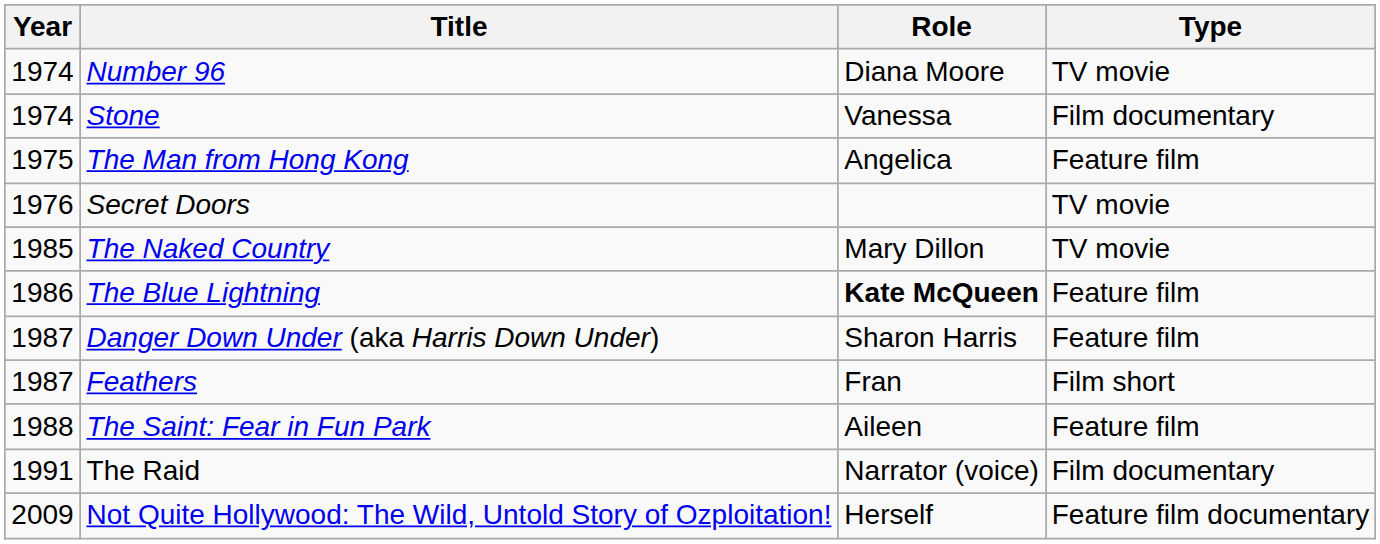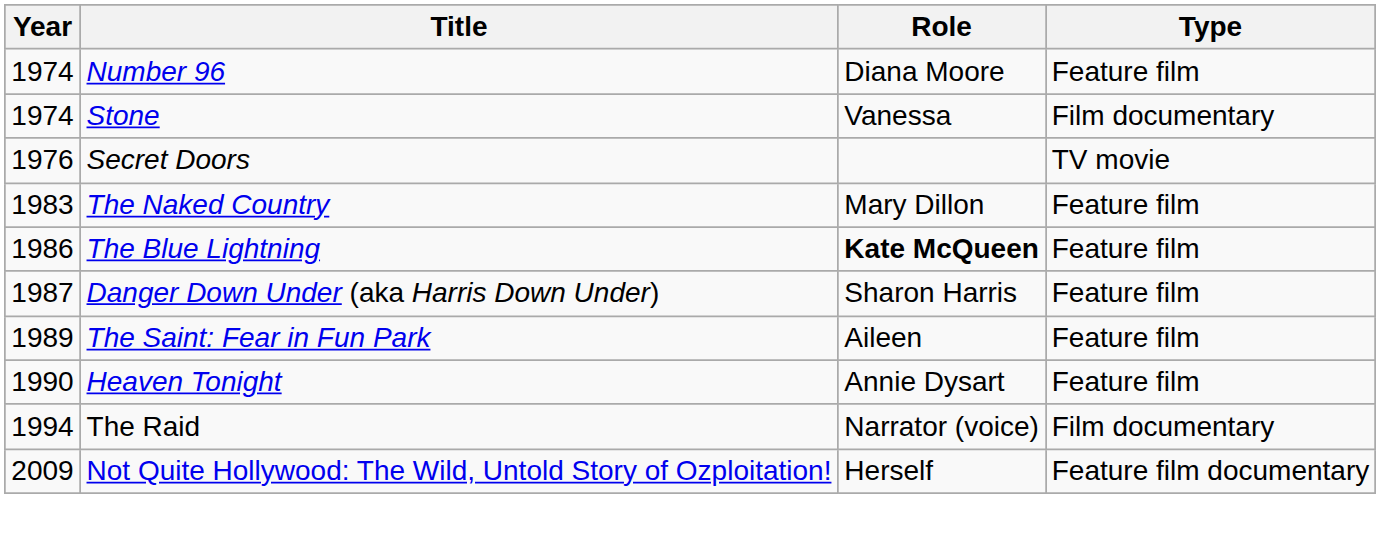(1111, 71) TV movie -> (1126, 71) Feature film
- row: (248, 159)
(42, 248) 1985 -> (42, 204) 1983
(1111, 248) TV movie -> (1126, 204) Feature film
- row: (142, 381)
(42, 426) 1988 -> (42, 337) 1989
+ row: (184, 381)
(42, 470) 1991 -> (42, 426) 1994
